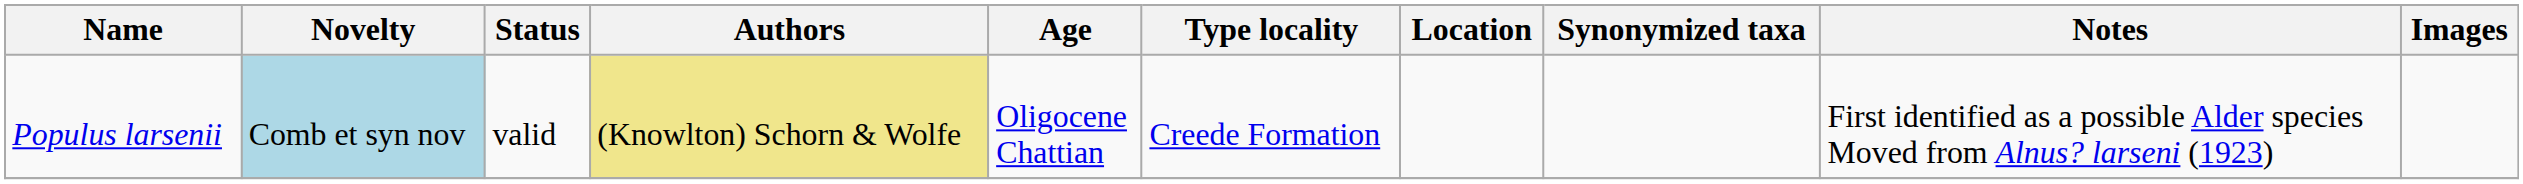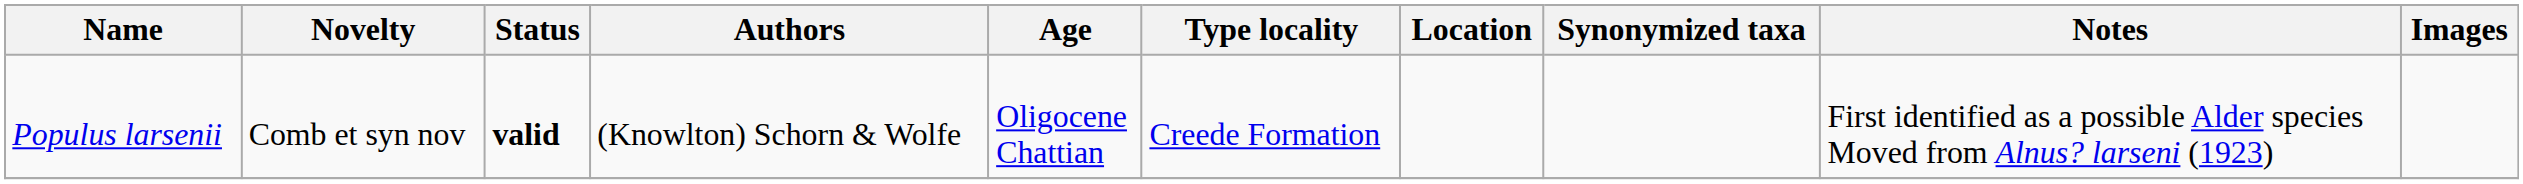(357, 133) lightblue background -> (357, 133) no background
(524, 133) normal -> (526, 133) bold
(779, 133) khaki background -> (779, 133) no background
